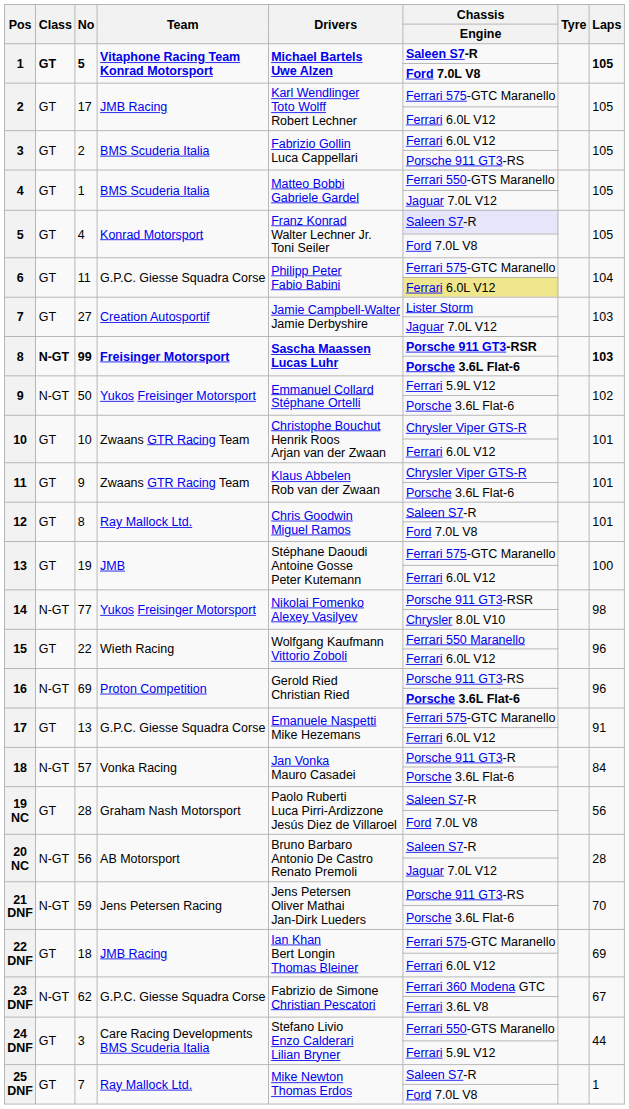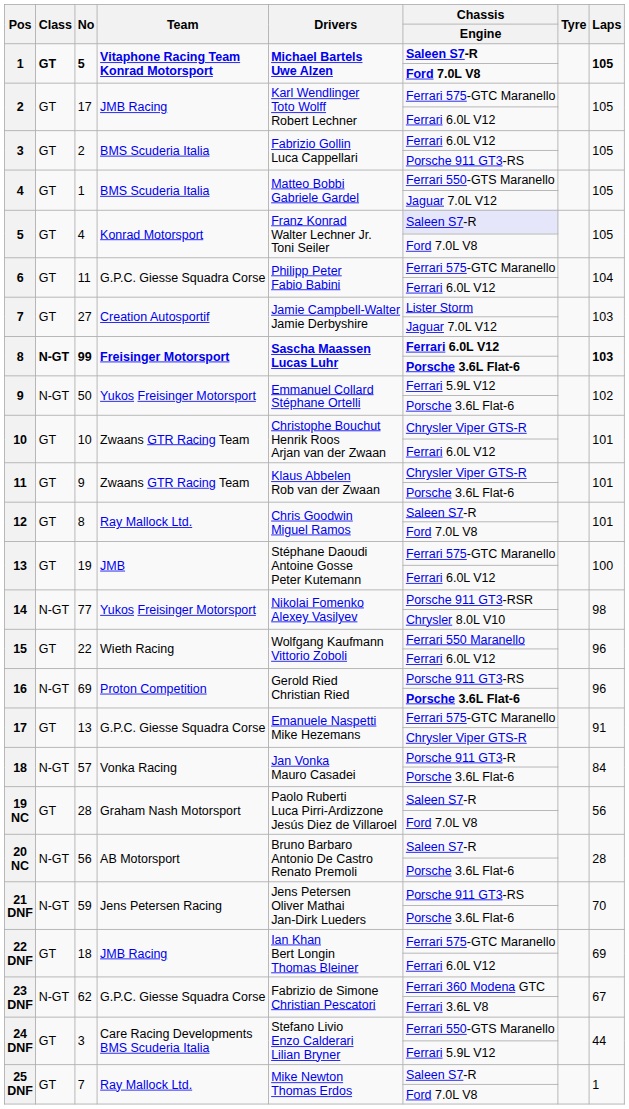(451, 287) khaki background -> (451, 287) no background
(471, 346) Porsche 911 GT3-RSR -> (452, 346) Ferrari 6.0L V12
(451, 738) Ferrari 6.0L V12 -> (466, 738) Chrysler Viper GTS-R
(451, 870) Jaguar 7.0L V12 -> (460, 870) Porsche 3.6L Flat-6
